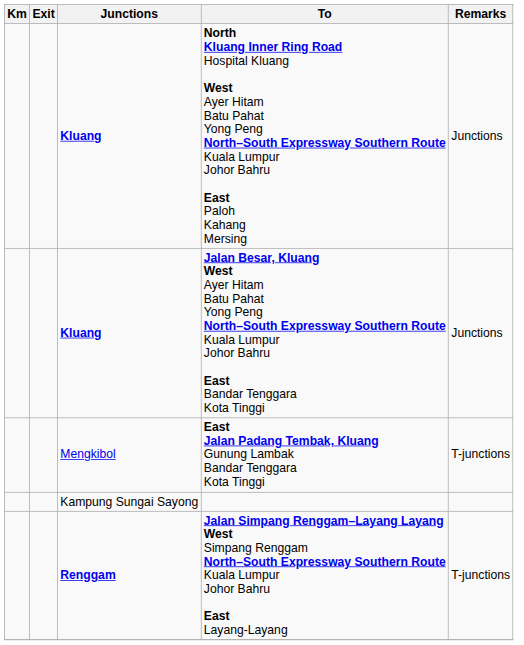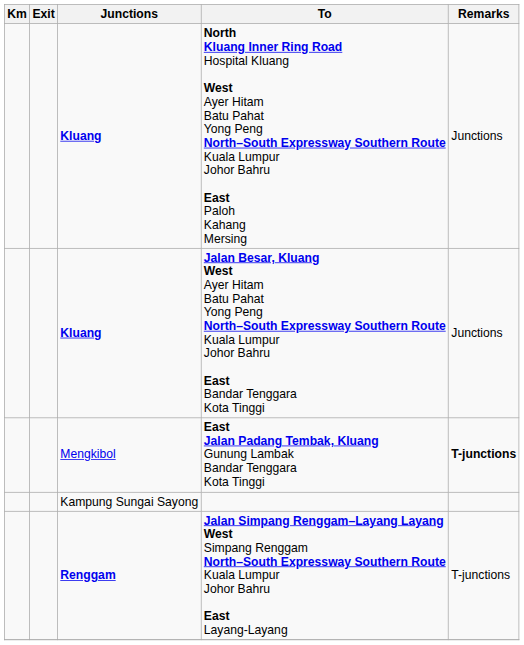(481, 455) normal -> (484, 455) bold
